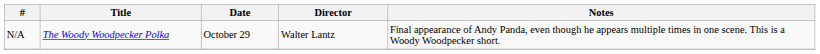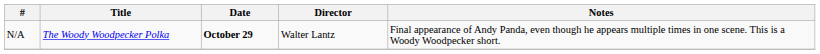(227, 35) normal -> (228, 35) bold
